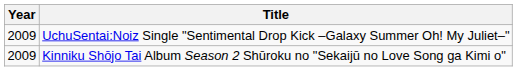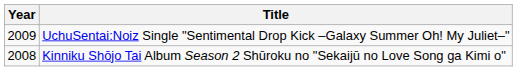(22, 55) 2009 -> (22, 55) 2008
